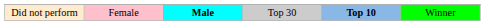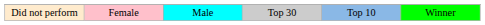(203, 12) bold -> (203, 12) normal
(361, 12) bold -> (361, 12) normal
